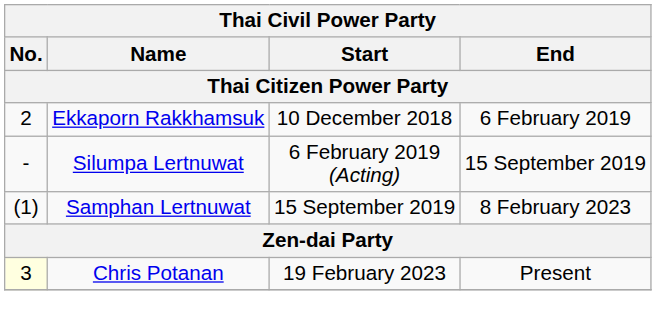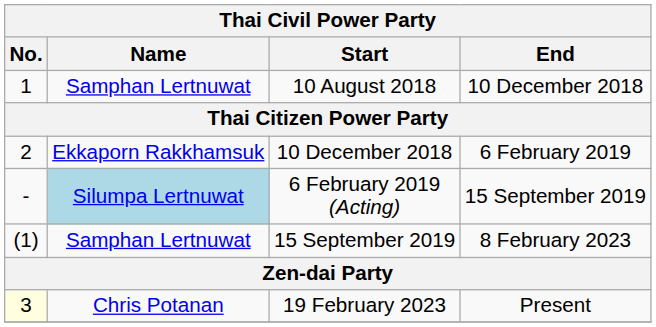+ row: (365, 86)
(158, 163) no background -> (158, 196) lightblue background
